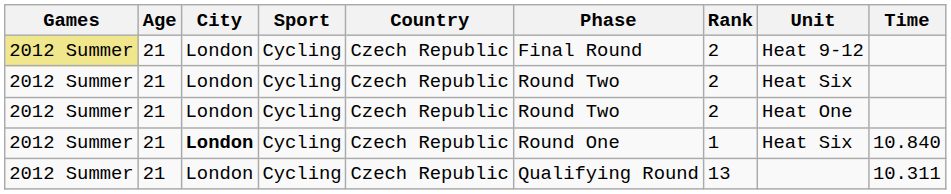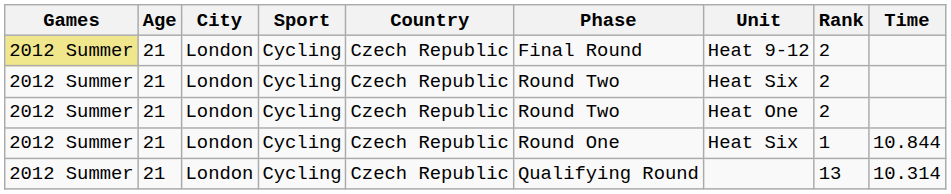columns swapped: (813, 20) <-> (730, 20)
(219, 143) bold -> (219, 143) normal
(907, 143) 10.840 -> (907, 143) 10.844
(907, 174) 10.311 -> (907, 174) 10.314
